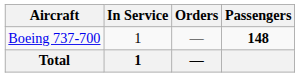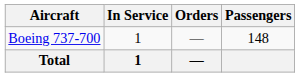(258, 38) bold -> (258, 38) normal
